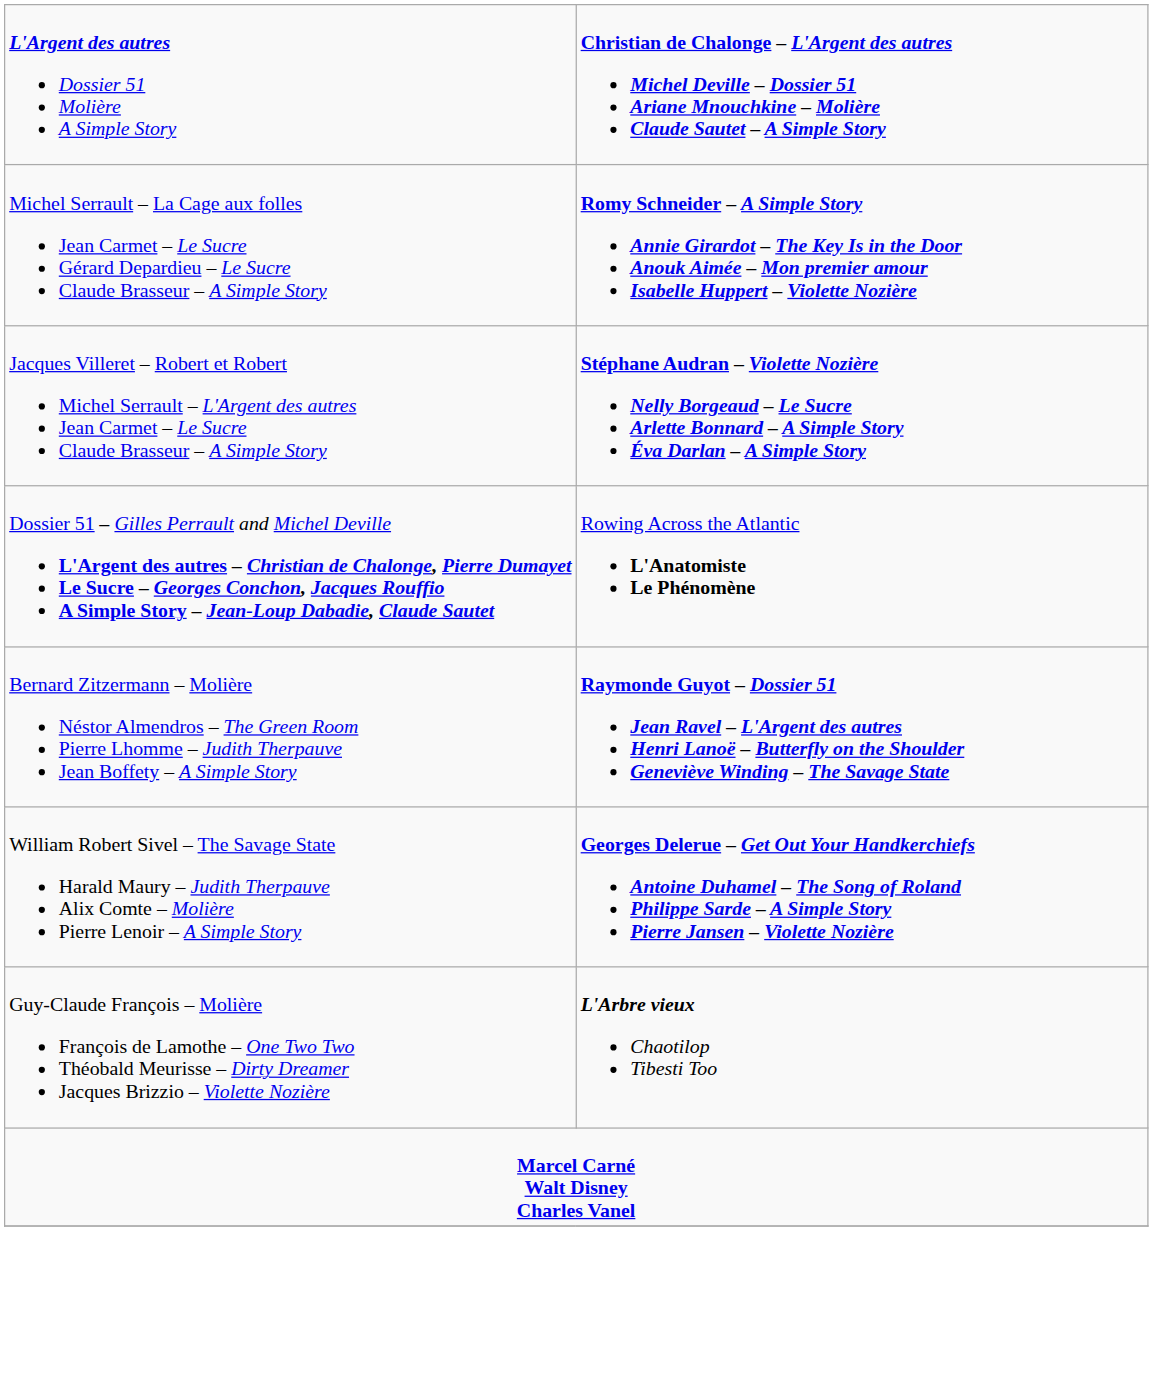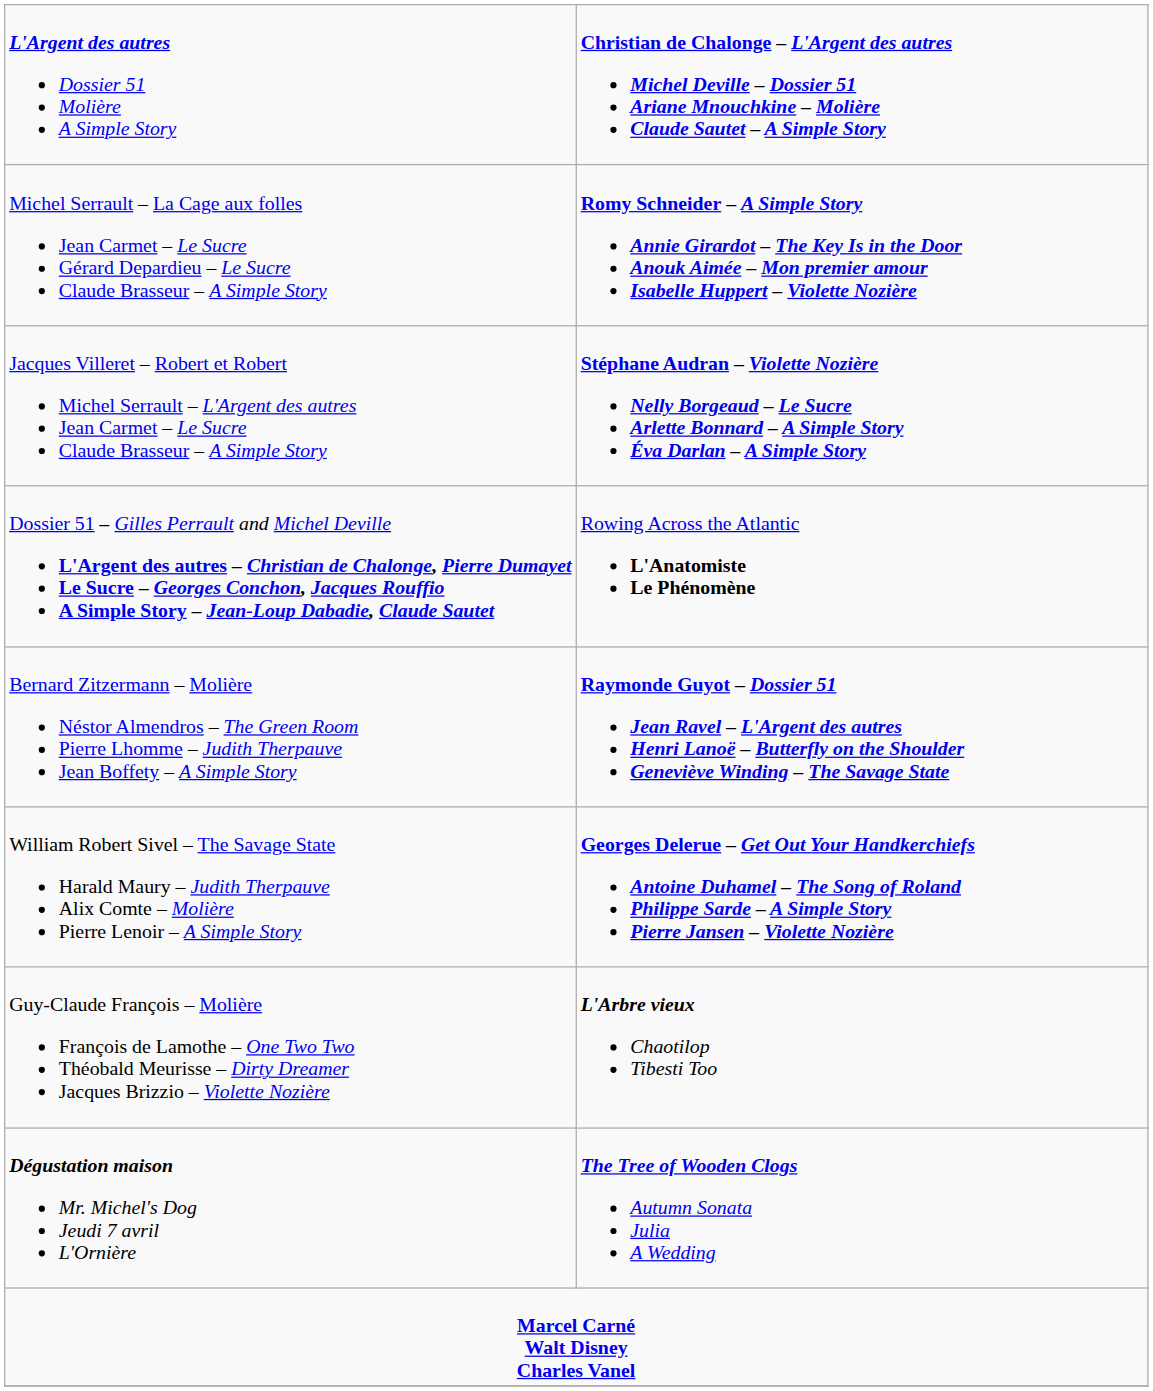+ row: (290, 1209)
